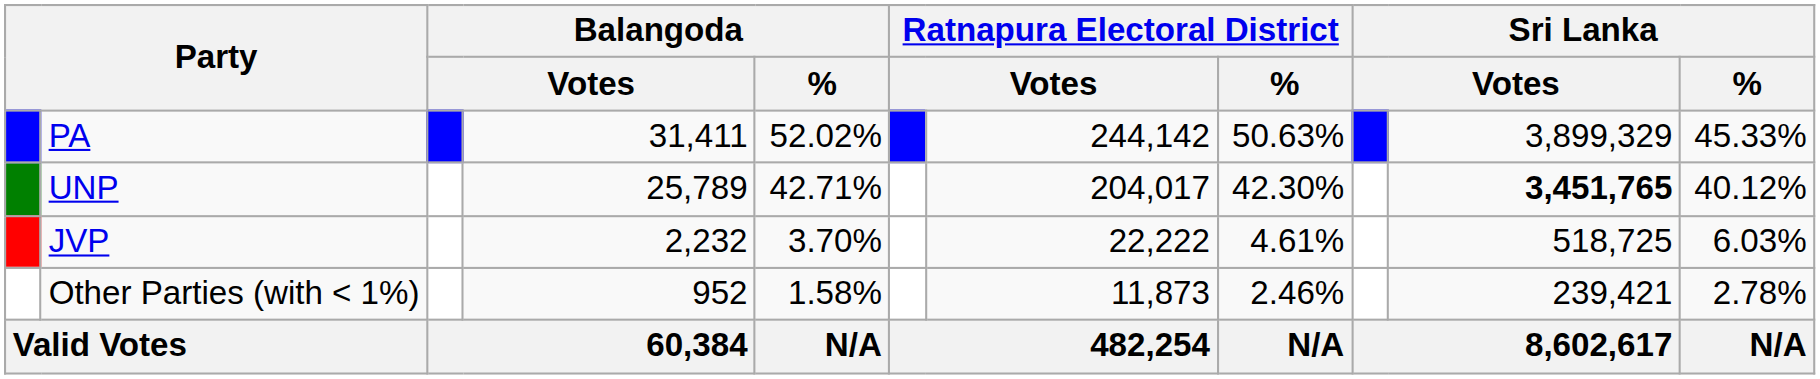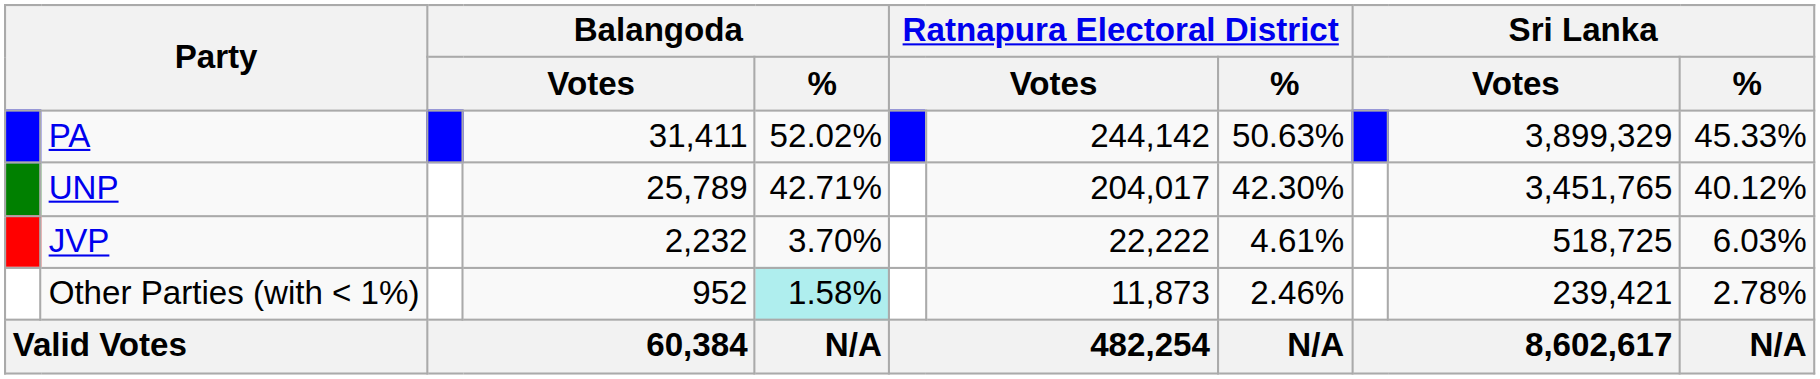(1599, 188) bold -> (1599, 188) normal
(835, 293) no background -> (835, 293) paleturquoise background
